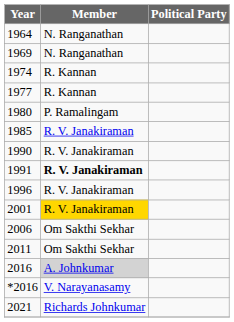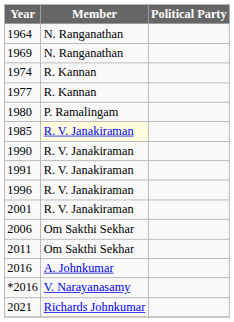(89, 131) no background -> (89, 131) lightyellow background
(93, 170) bold -> (89, 170) normal
(89, 209) gold background -> (89, 209) no background
(79, 268) lightgrey background -> (79, 268) no background
